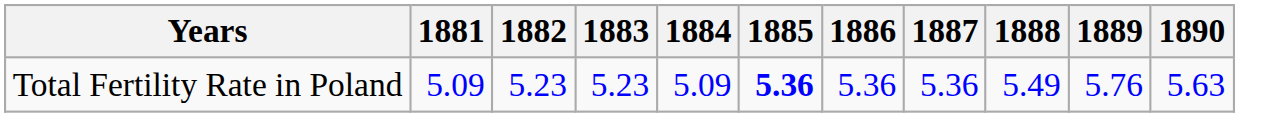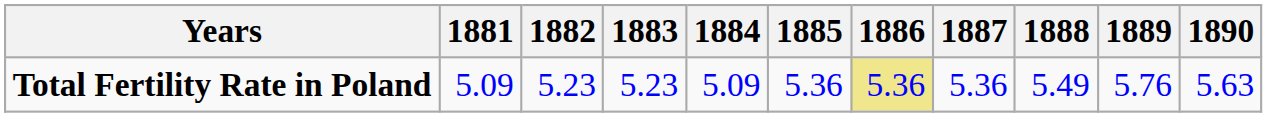(208, 84) normal -> (222, 84) bold
(785, 84) bold -> (814, 84) normal
(867, 84) no background -> (896, 84) khaki background
